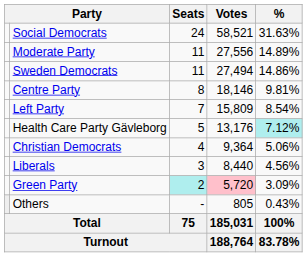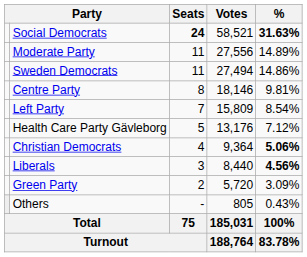(198, 33) normal -> (198, 33) bold
(279, 33) normal -> (279, 33) bold
(282, 128) paleturquoise background -> (282, 128) no background
(282, 147) normal -> (282, 147) bold
(282, 166) normal -> (282, 166) bold
(201, 185) paleturquoise background -> (201, 185) no background
(238, 185) pink background -> (238, 185) no background
